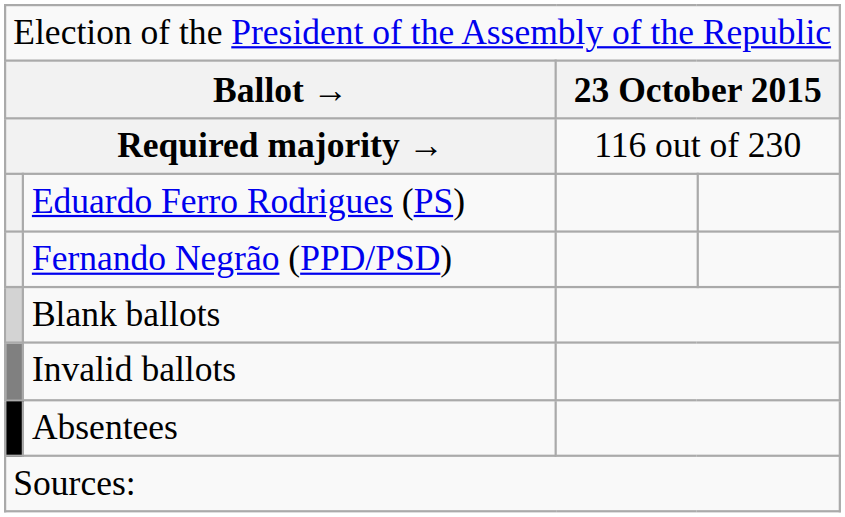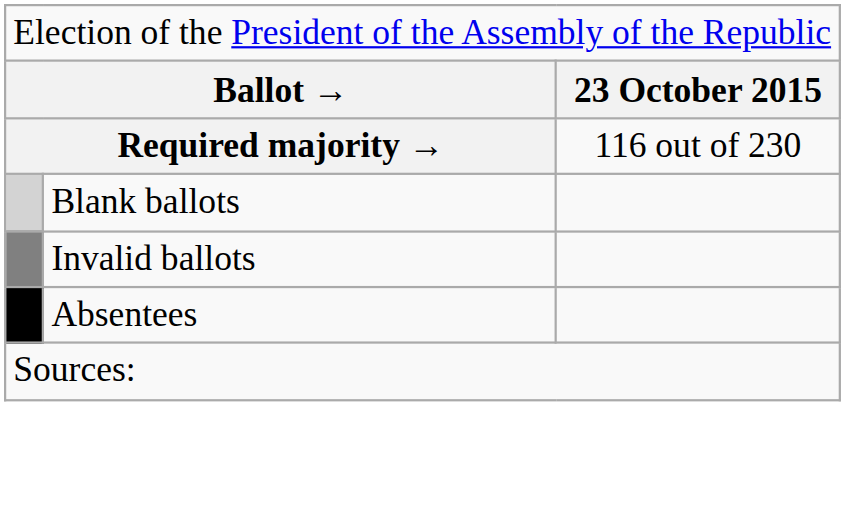- row: (248, 201)
- row: (242, 257)
